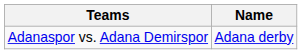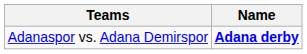(254, 37) normal -> (257, 37) bold
